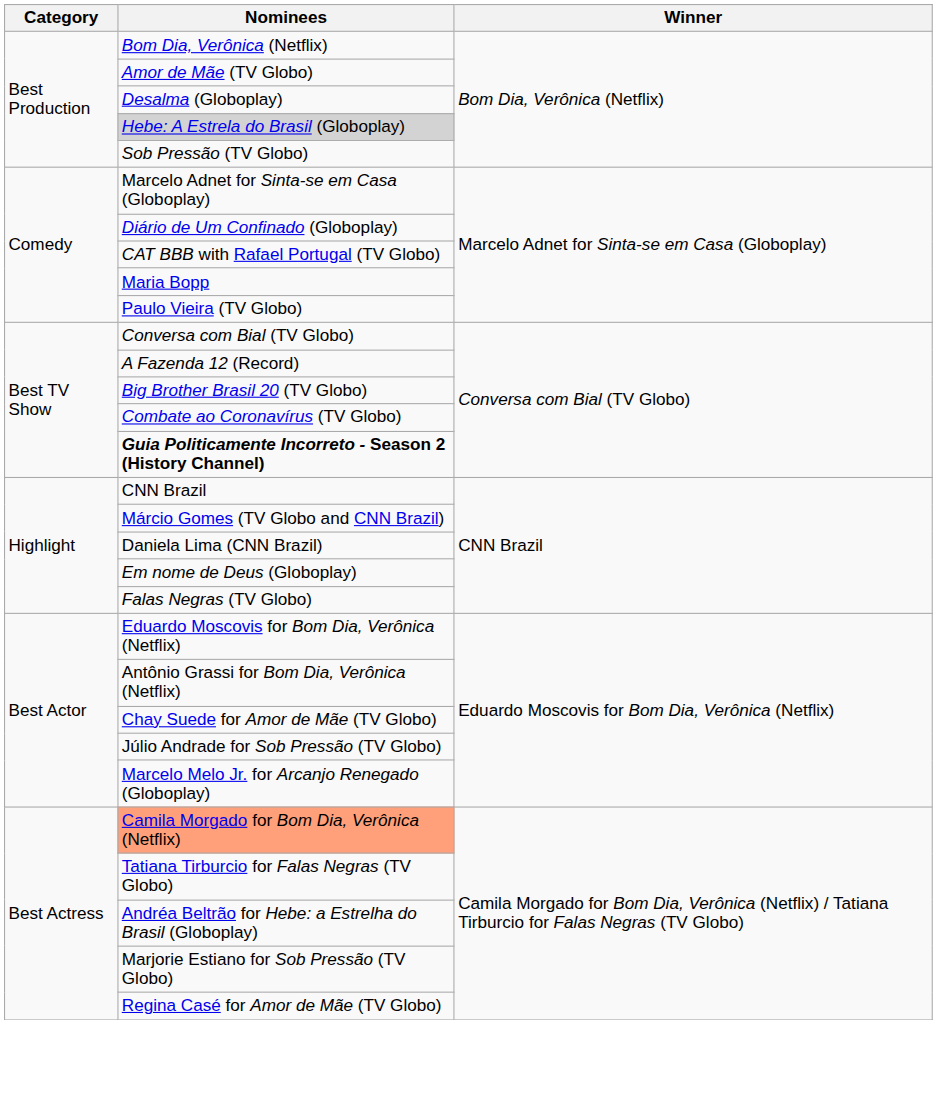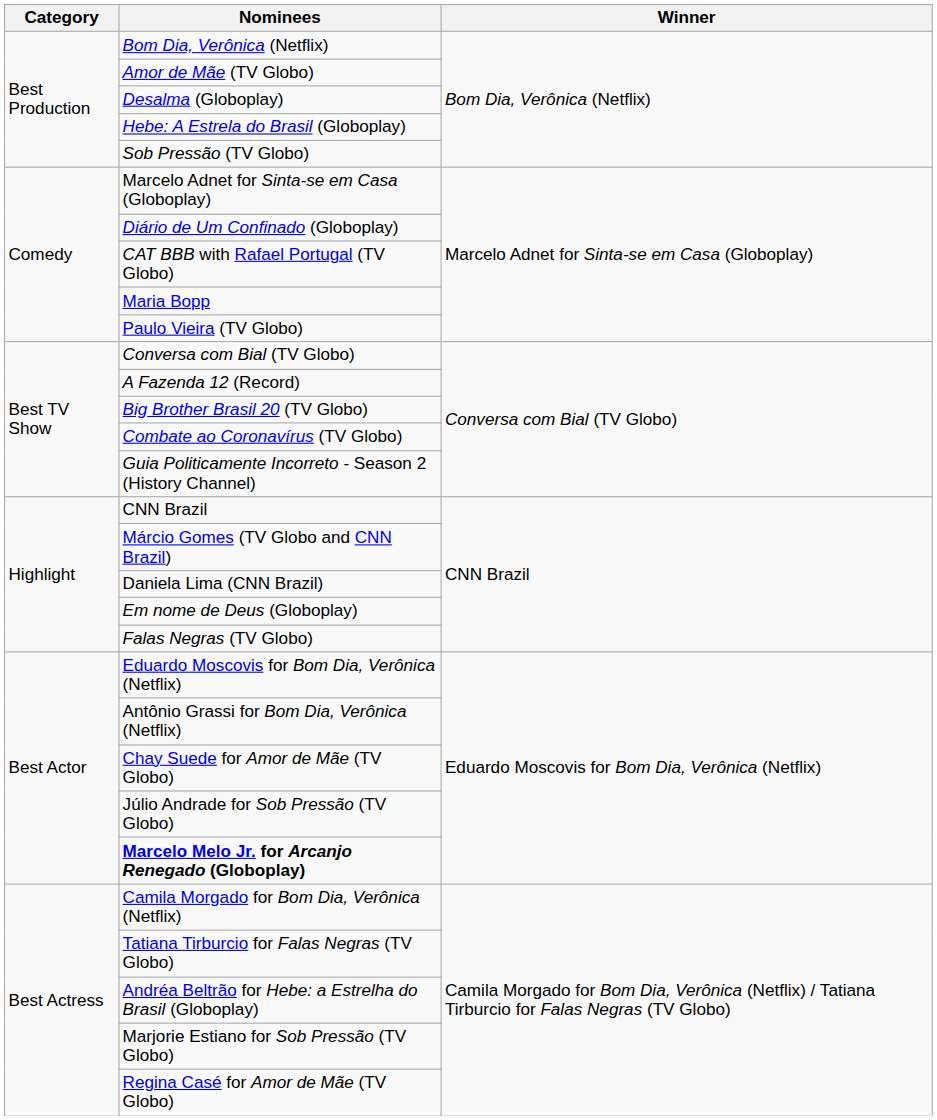(263, 126) lightgrey background -> (264, 126) no background
(284, 454) bold -> (274, 473) normal
(270, 783) normal -> (237, 860) bold
(270, 829) lightsalmon background -> (271, 906) no background
